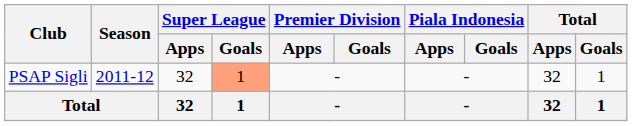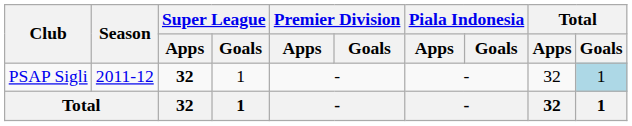(185, 77) normal -> (185, 77) bold
(241, 77) lightsalmon background -> (241, 77) no background
(601, 77) no background -> (601, 77) lightblue background
